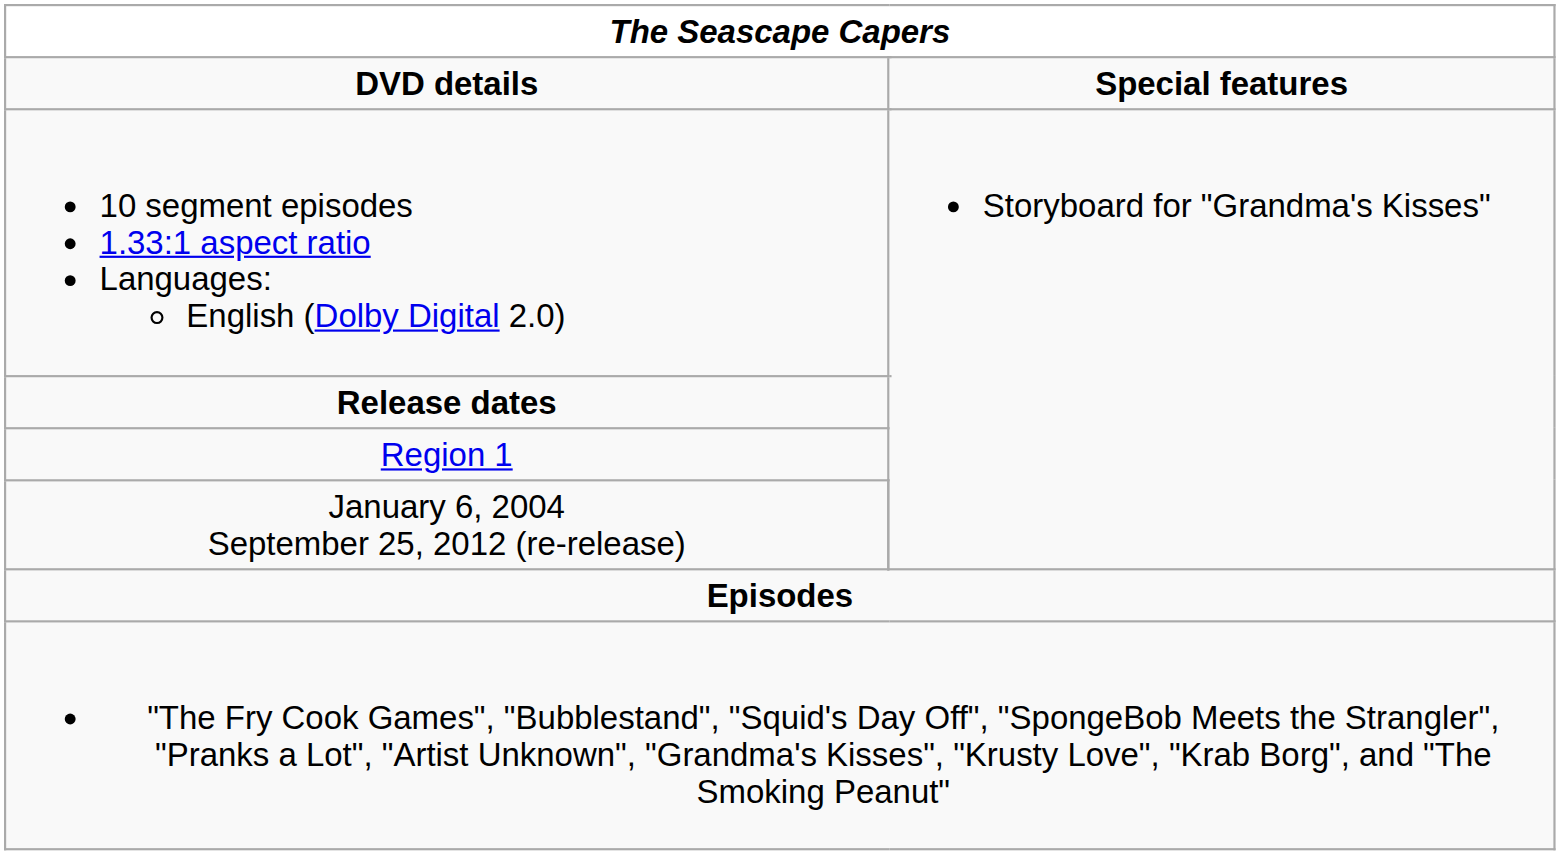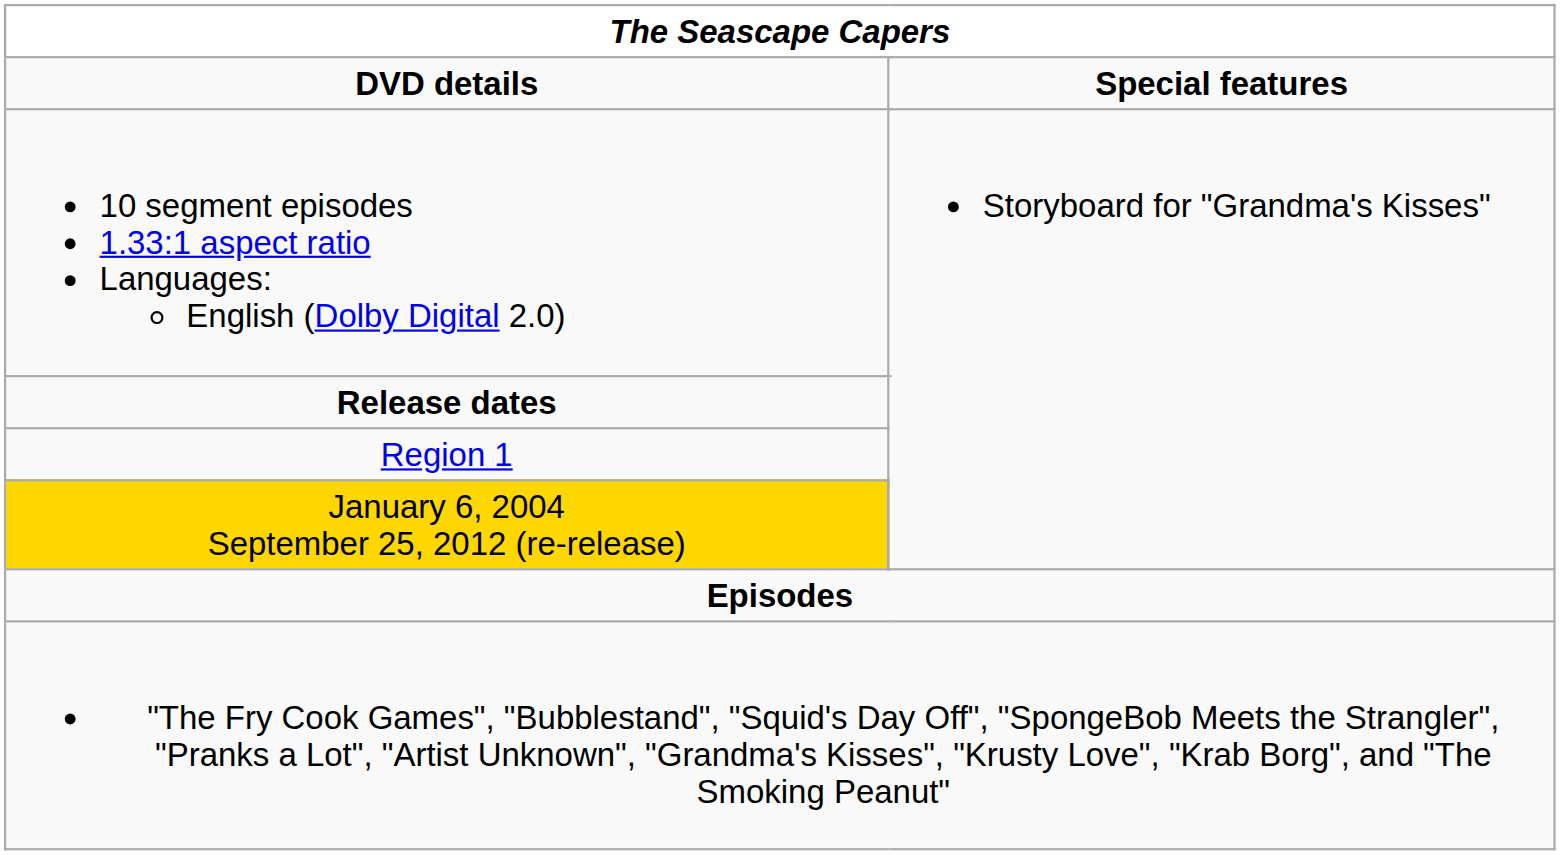(447, 524) no background -> (447, 524) gold background
